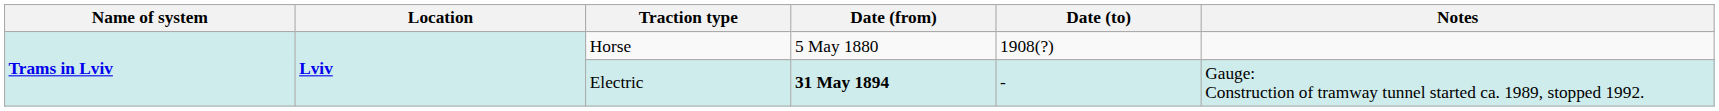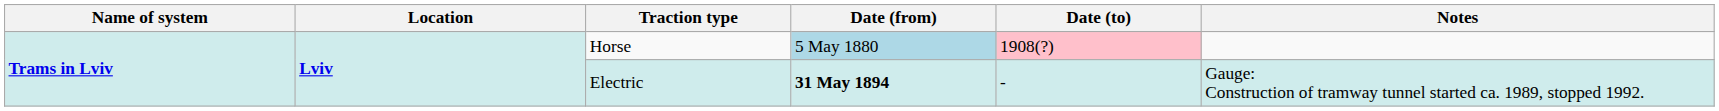(837, 45) no background -> (837, 45) lightblue background
(1027, 45) no background -> (1027, 45) pink background
